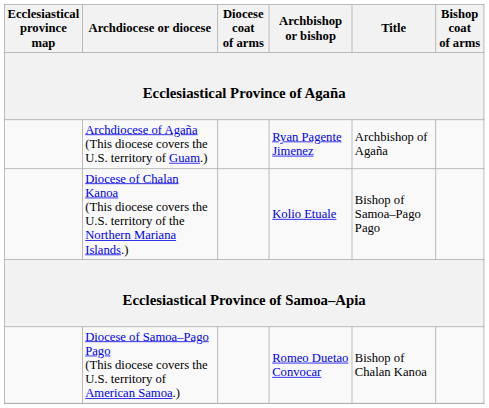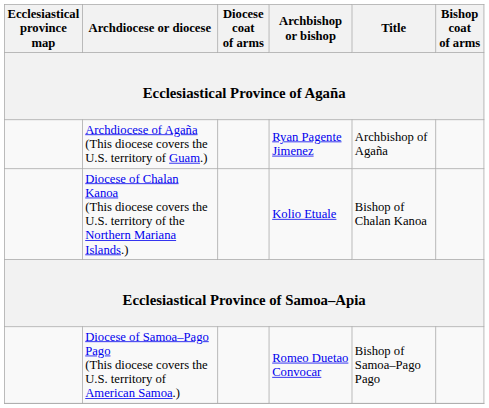(388, 214) Bishop of Samoa–Pago Pago -> (391, 214) Bishop of Chalan Kanoa
(391, 365) Bishop of Chalan Kanoa -> (388, 365) Bishop of Samoa–Pago Pago
